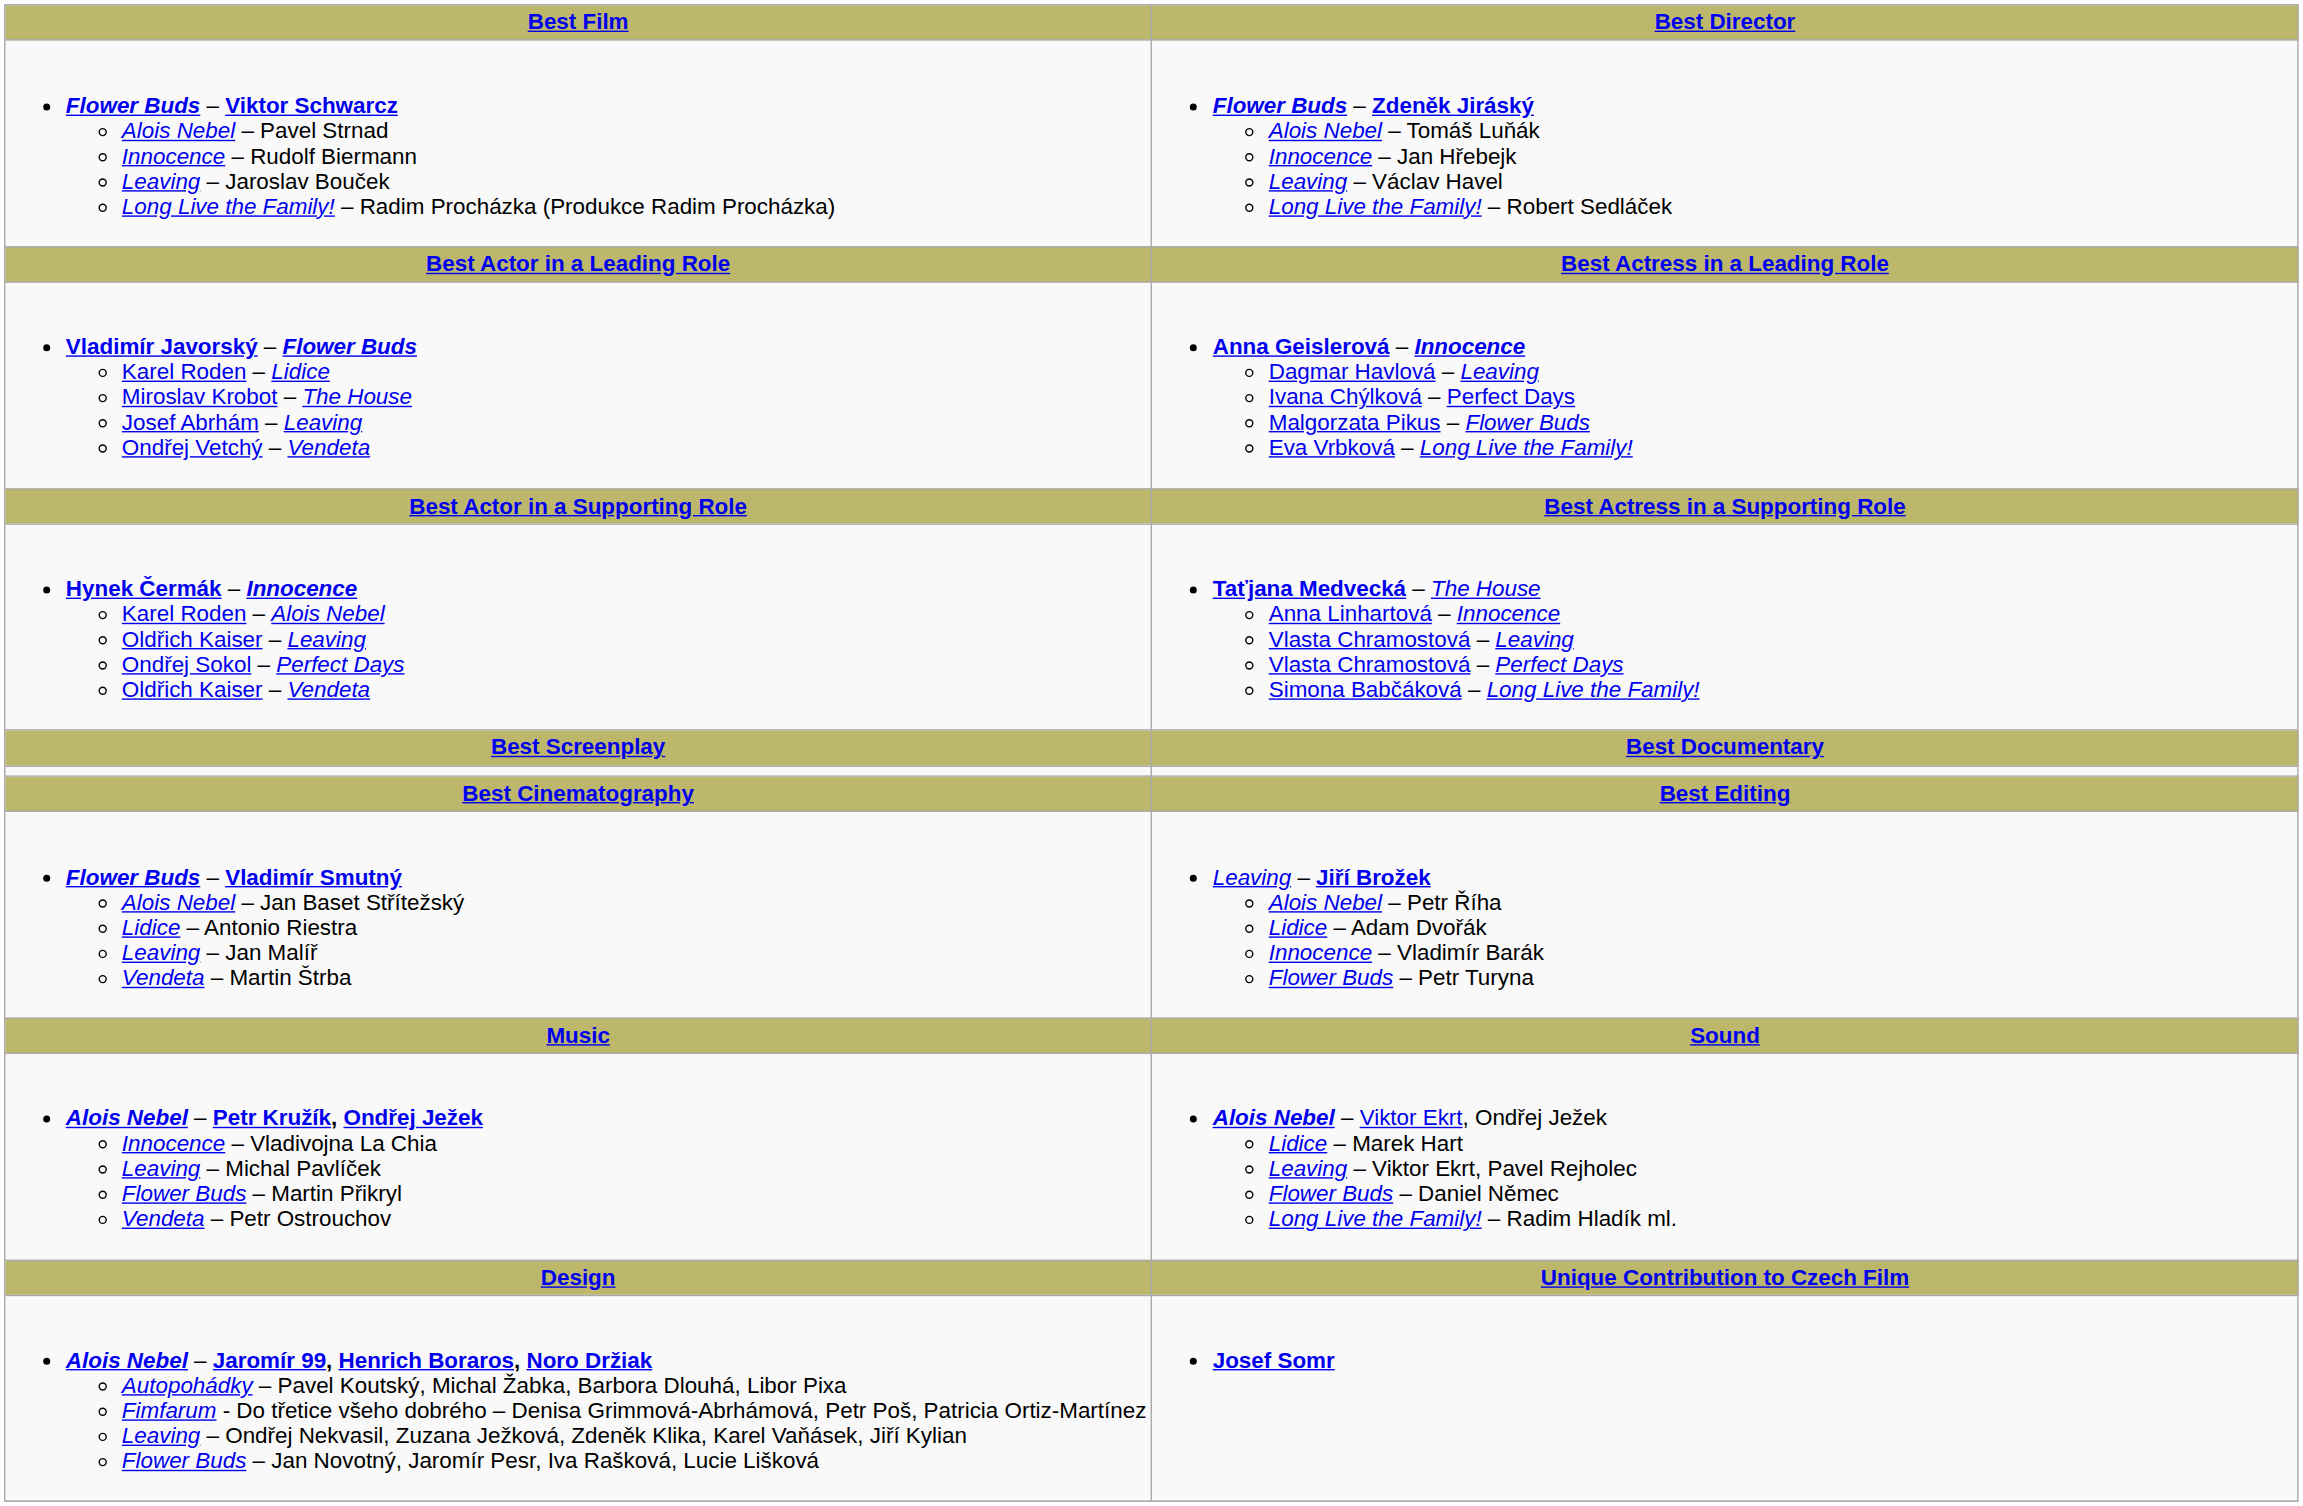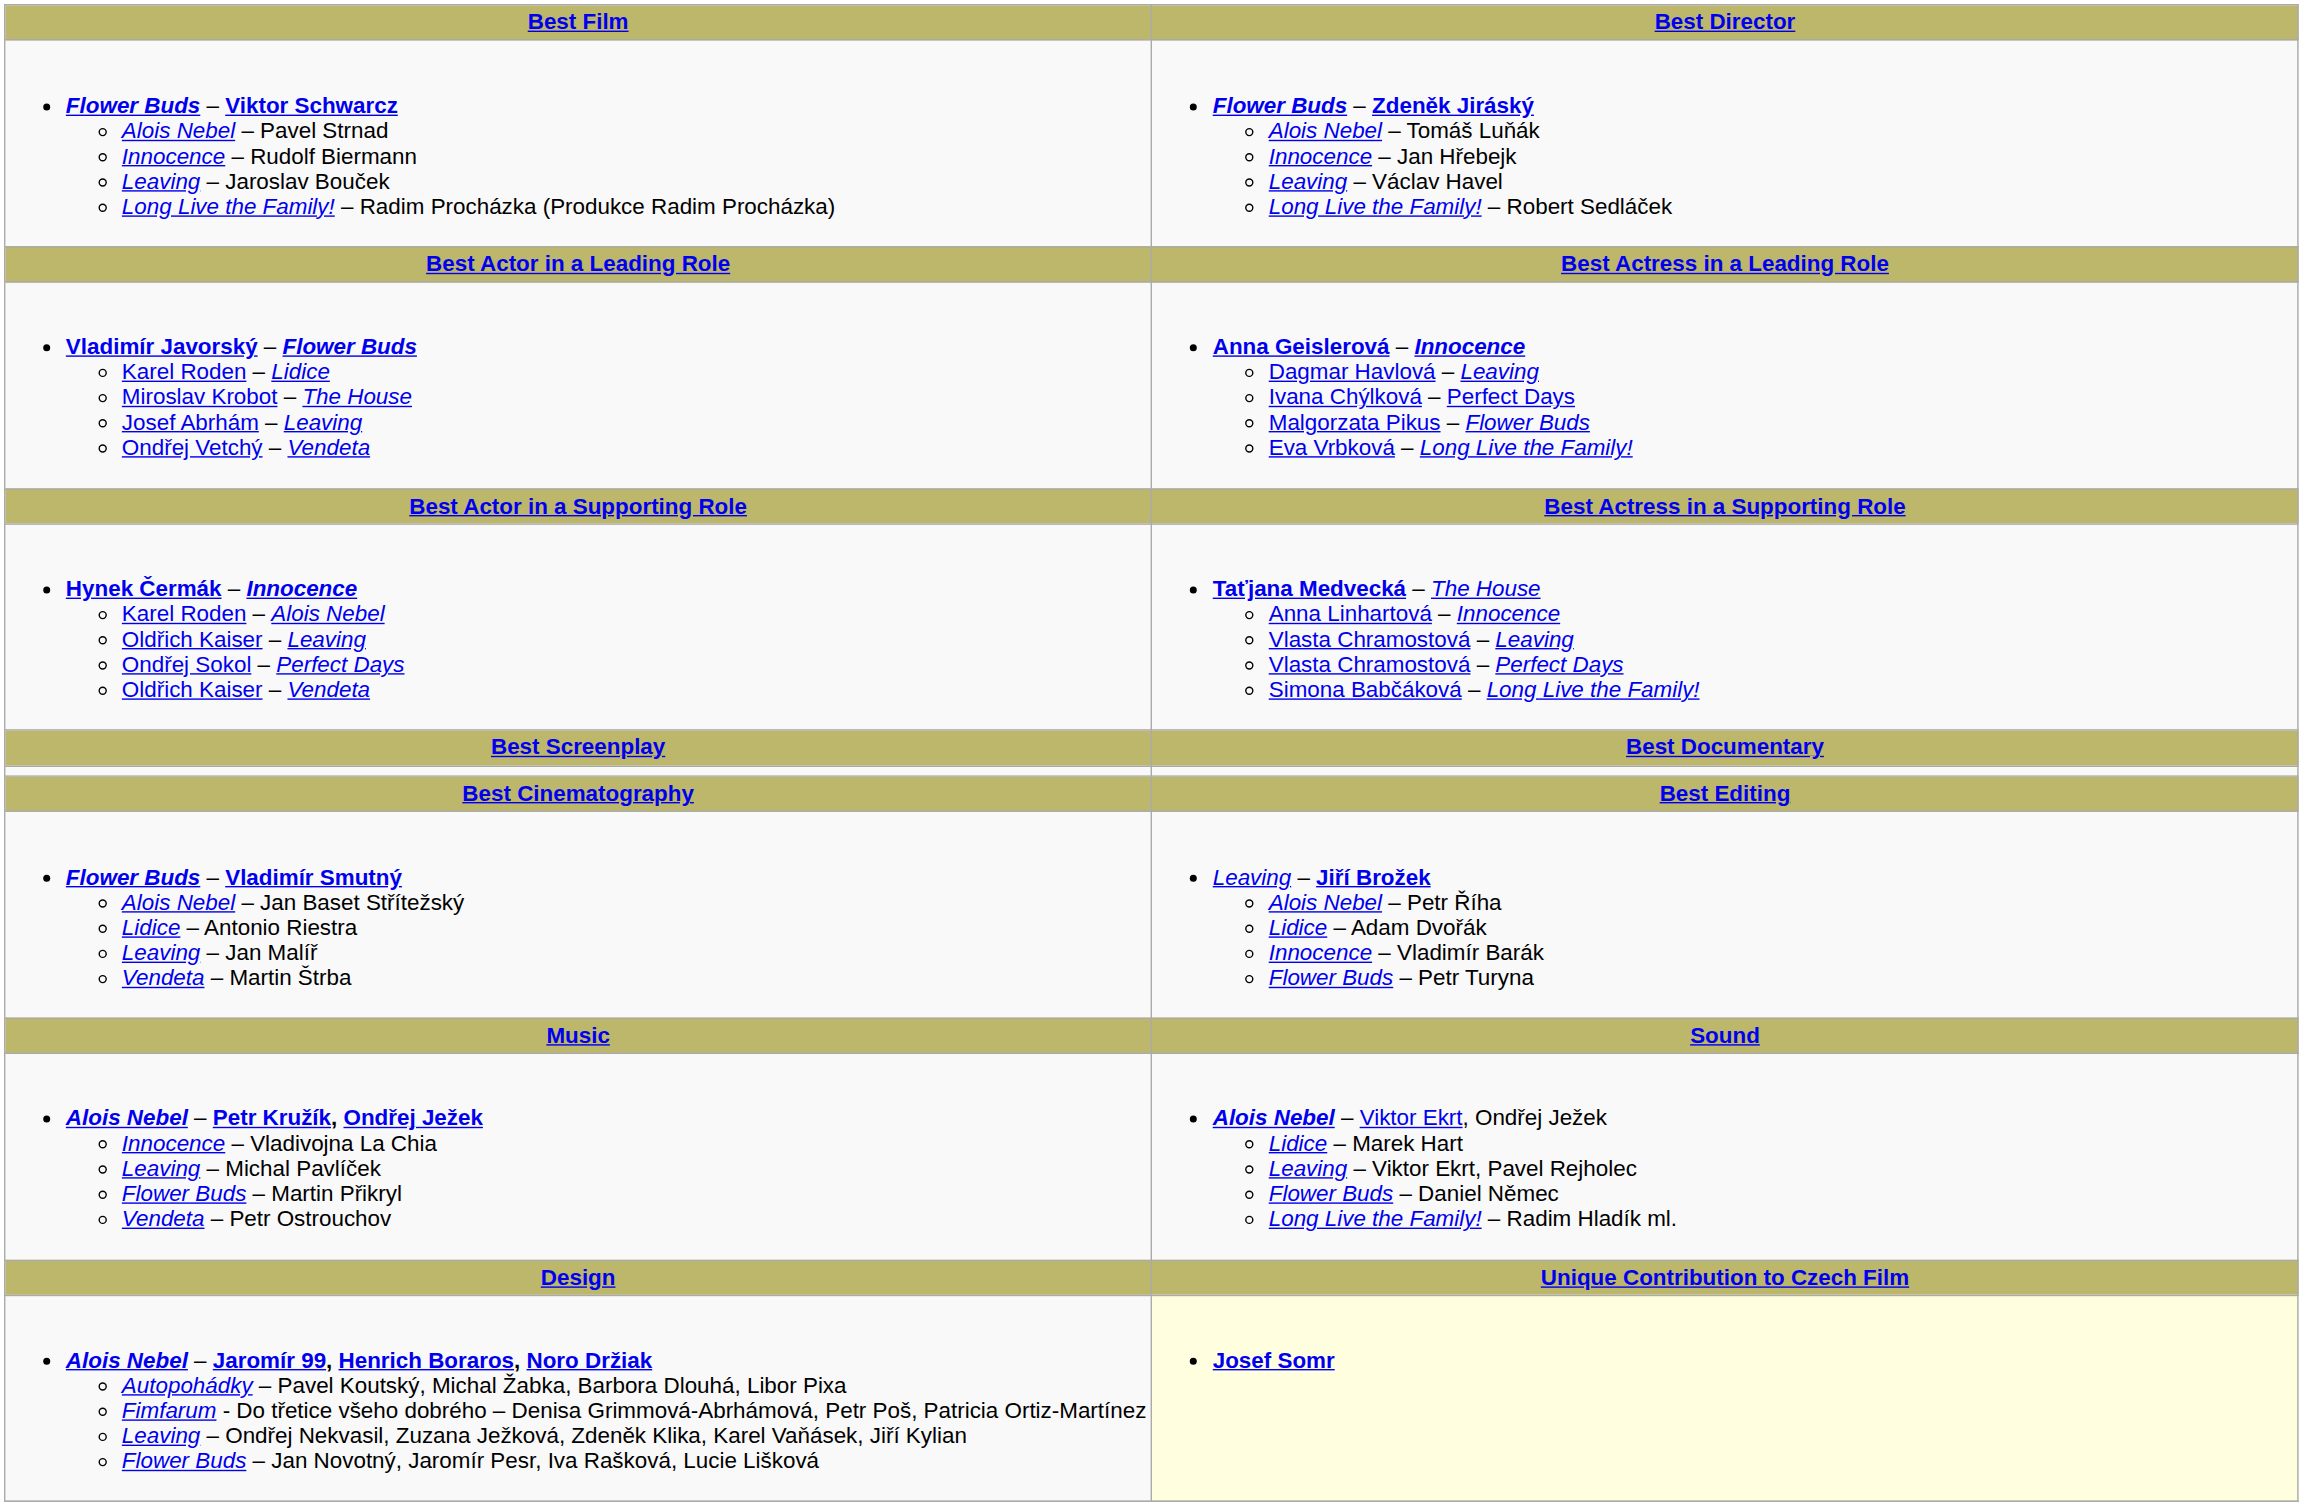(1725, 1361) no background -> (1725, 1361) lightyellow background
